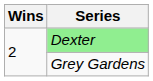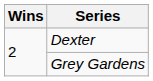(73, 40) lightgreen background -> (73, 40) no background
